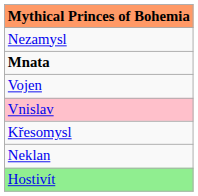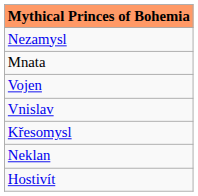(29, 62) bold -> (27, 62) normal
(31, 109) pink background -> (31, 109) no background
(32, 179) lightgreen background -> (32, 179) no background
